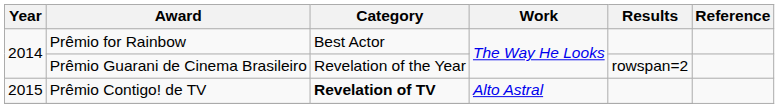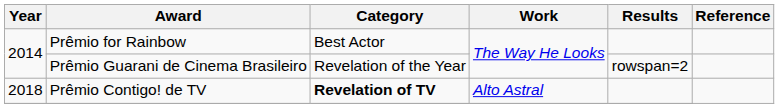(25, 90) 2015 -> (25, 90) 2018
